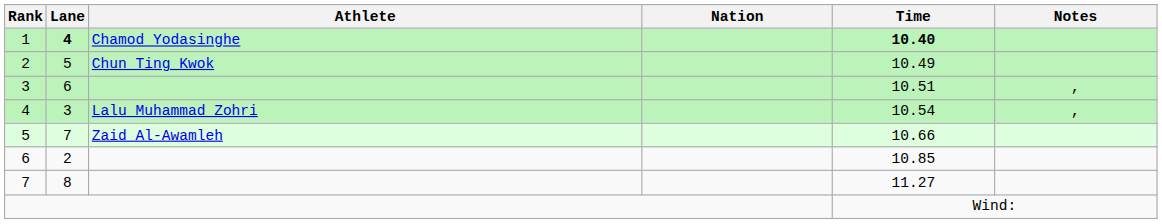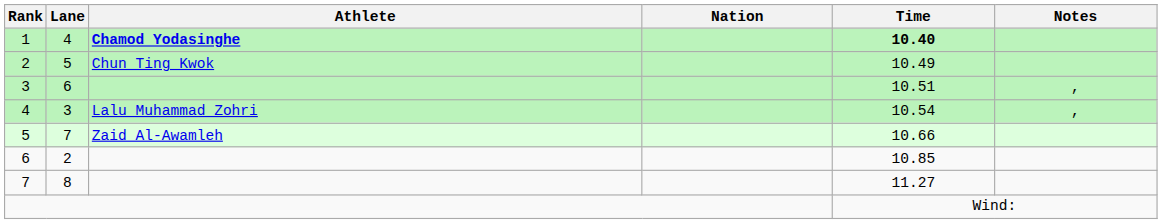(67, 40) bold -> (67, 40) normal
(166, 40) normal -> (166, 40) bold
